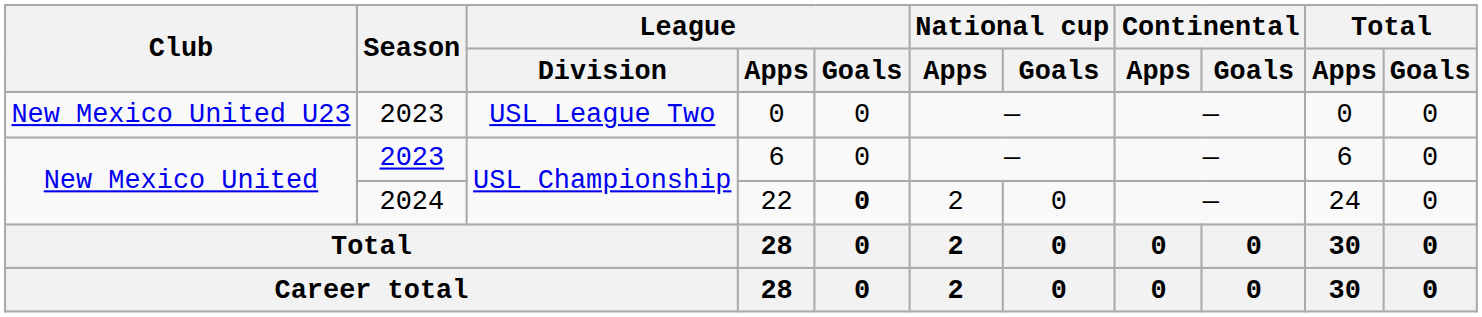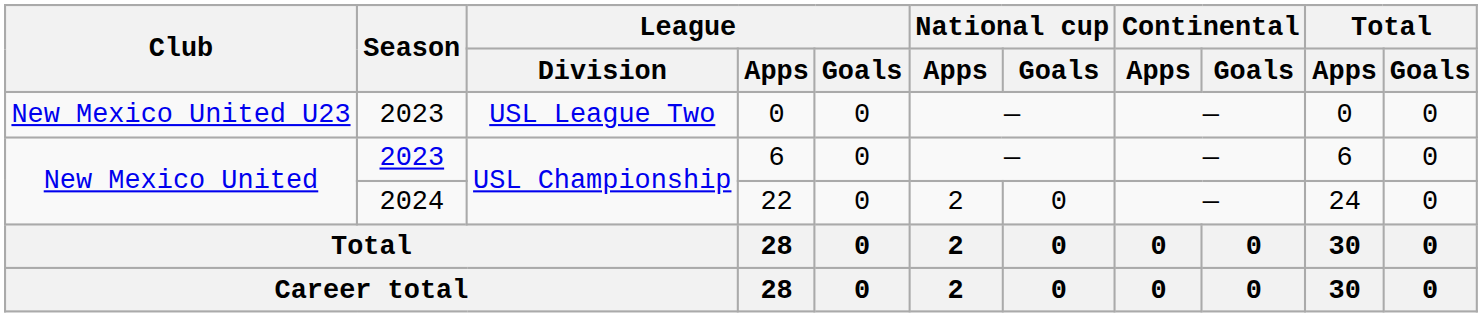(862, 202) bold -> (862, 202) normal
